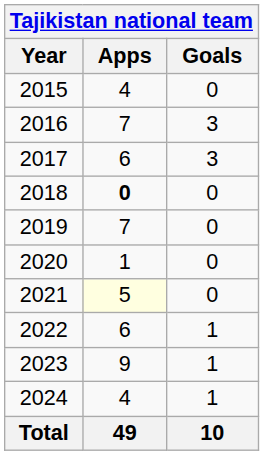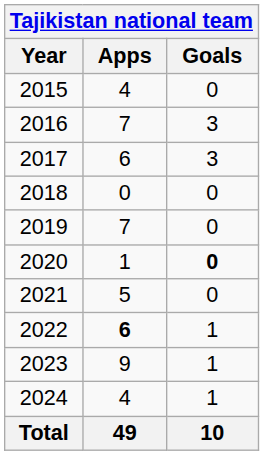(125, 192) bold -> (125, 192) normal
(212, 261) normal -> (212, 261) bold
(125, 295) lightyellow background -> (125, 295) no background
(125, 329) normal -> (125, 329) bold
